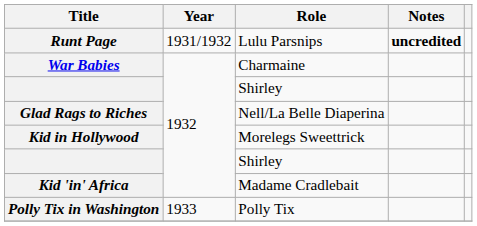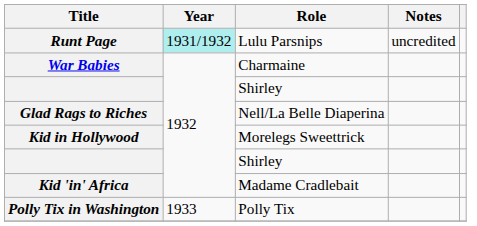(199, 40) no background -> (199, 40) paleturquoise background
(426, 40) bold -> (423, 40) normal
